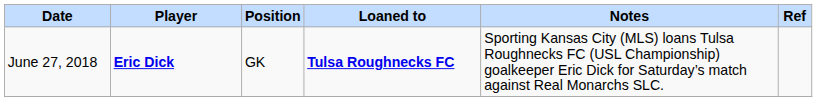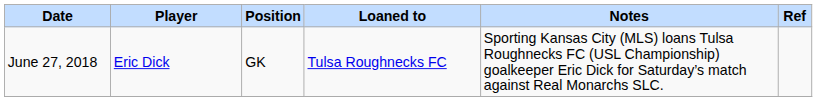(144, 62) bold -> (142, 62) normal
(381, 62) bold -> (377, 62) normal
